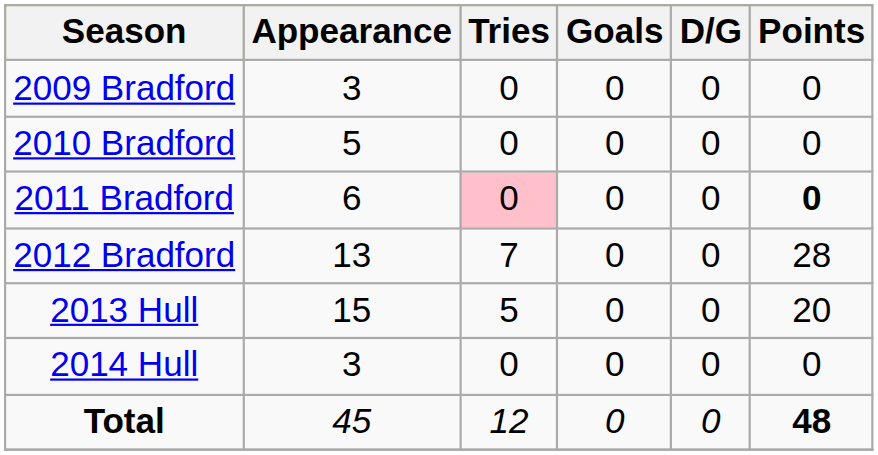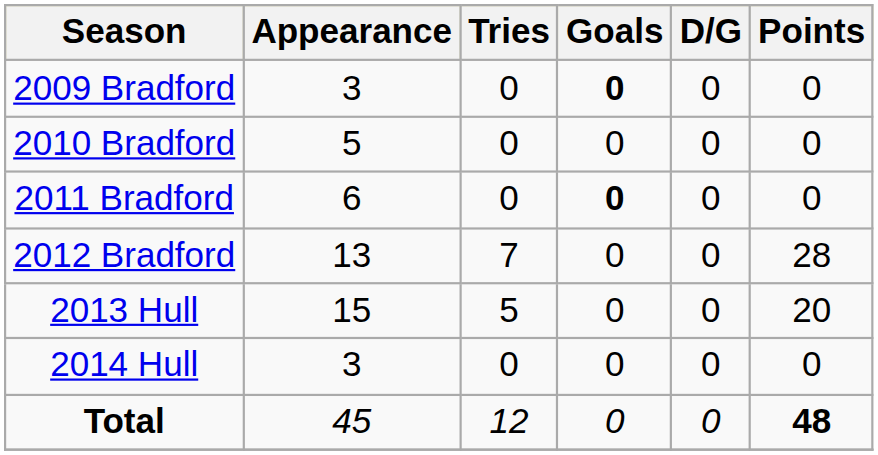(615, 87) normal -> (615, 87) bold
(509, 198) pink background -> (509, 198) no background
(615, 198) normal -> (615, 198) bold
(812, 198) bold -> (812, 198) normal
